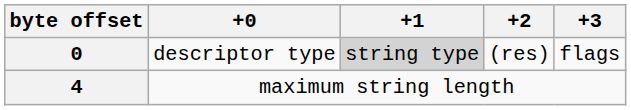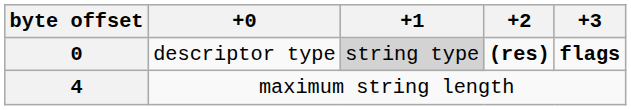(519, 54) normal -> (519, 54) bold
(590, 54) normal -> (590, 54) bold
